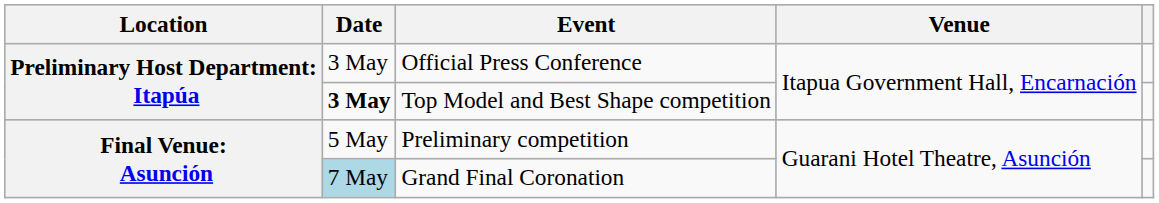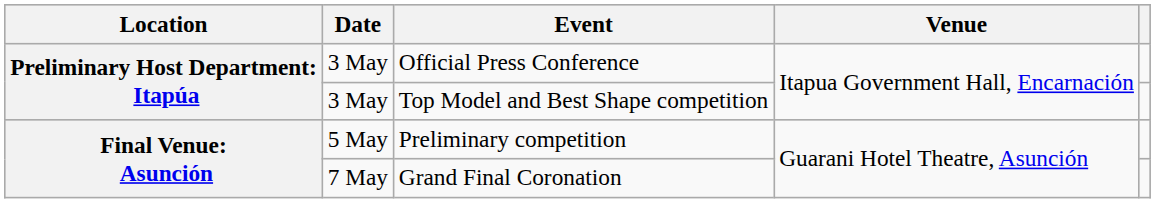(359, 101) bold -> (358, 101) normal
(358, 178) lightblue background -> (358, 178) no background
